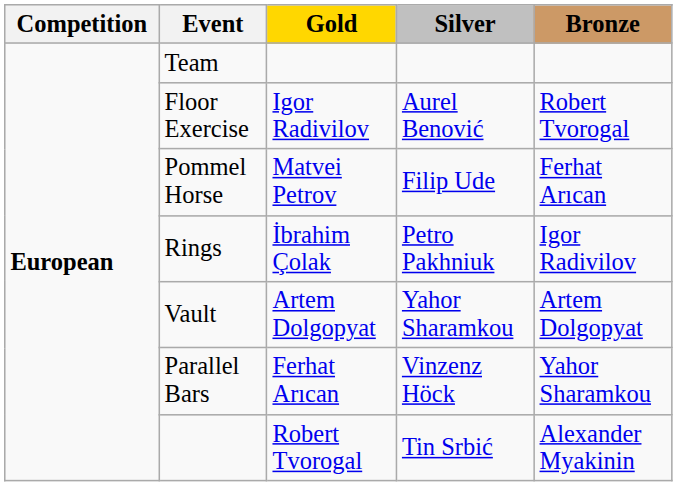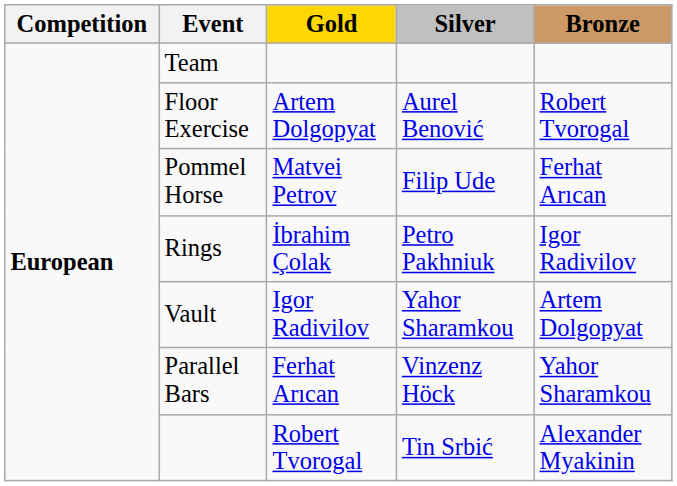(321, 115) Igor Radivilov -> (324, 115) Artem Dolgopyat
(324, 314) Artem Dolgopyat -> (321, 314) Igor Radivilov
